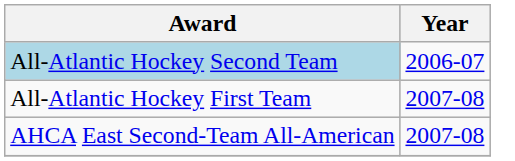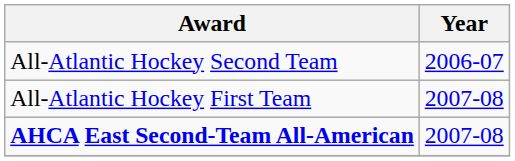(174, 60) lightblue background -> (174, 60) no background
(202, 135) normal -> (212, 135) bold
